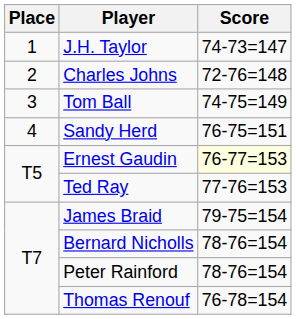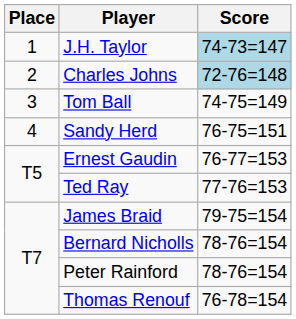(244, 46) no background -> (244, 46) lightblue background
(244, 74) no background -> (244, 74) lightblue background
(244, 159) lightyellow background -> (244, 159) no background
